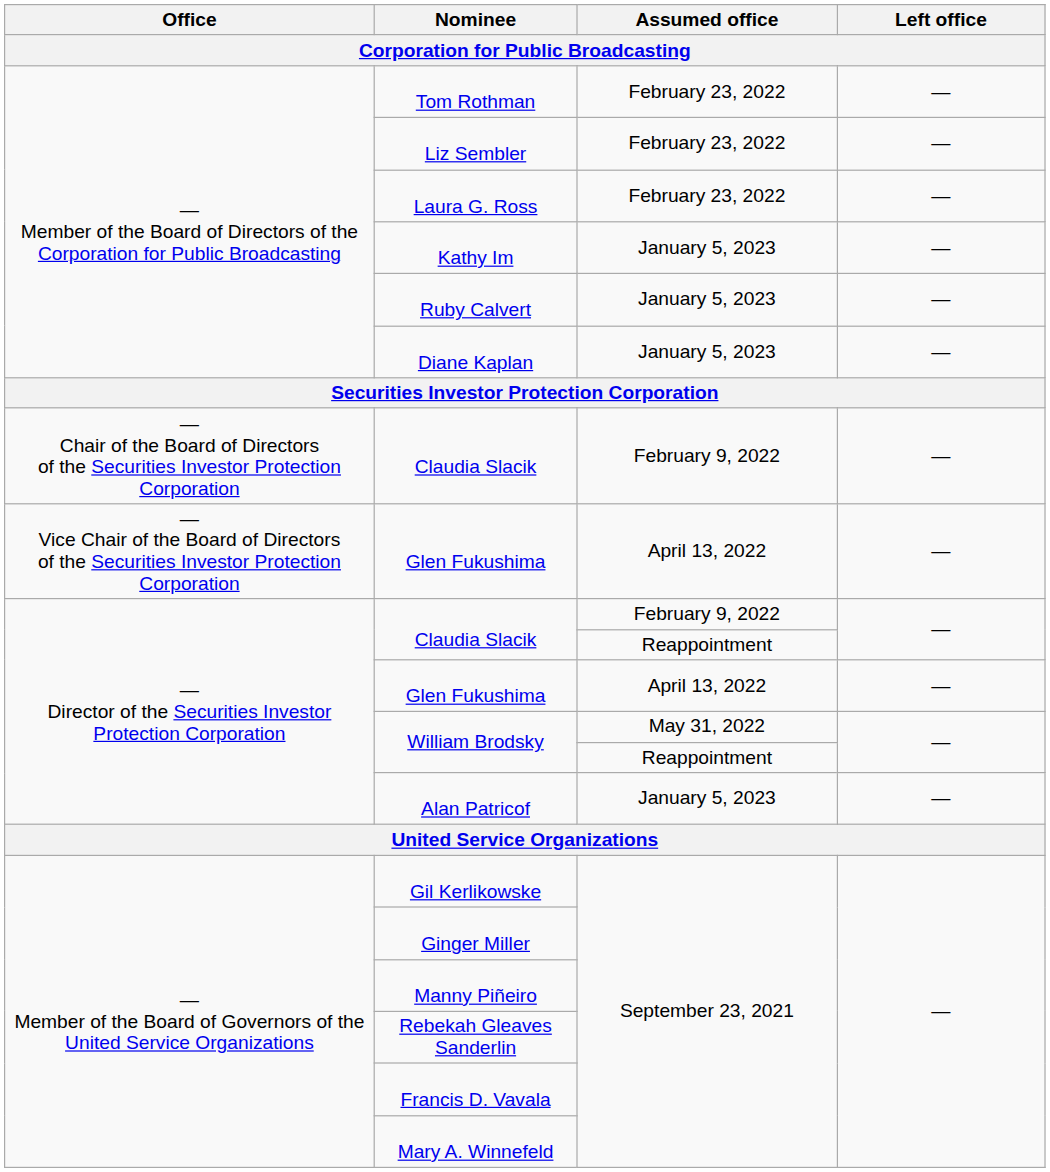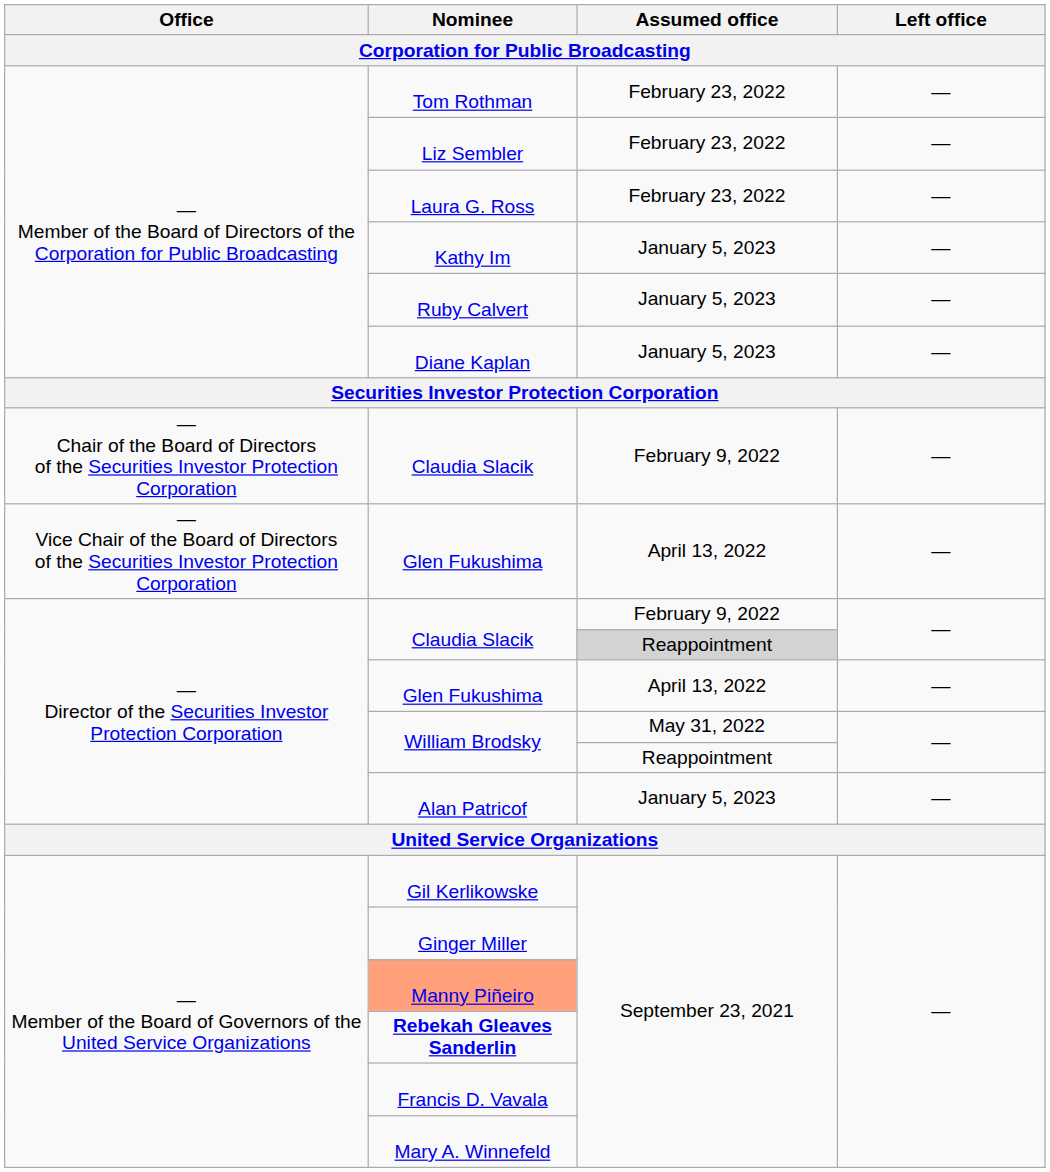(707, 644) no background -> (707, 644) lightgrey background
(476, 995) no background -> (473, 995) lightsalmon background
(476, 1037) normal -> (473, 1037) bold
